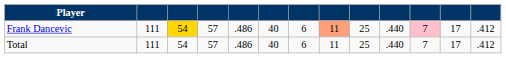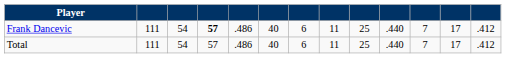(183, 28) gold background -> (183, 28) no background
(213, 28) normal -> (213, 28) bold
(334, 28) lightsalmon background -> (334, 28) no background
(425, 28) pink background -> (425, 28) no background
